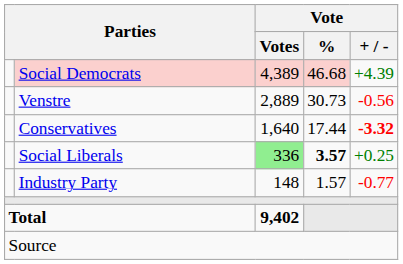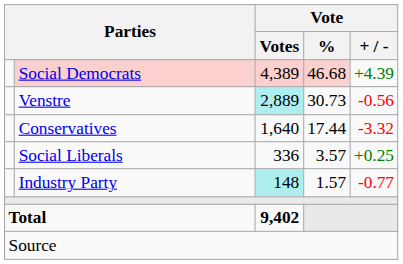(280, 100) no background -> (280, 100) paleturquoise background
(376, 127) bold -> (376, 127) normal
(286, 155) lightgreen background -> (286, 155) no background
(331, 155) bold -> (331, 155) normal
(286, 182) no background -> (286, 182) paleturquoise background
